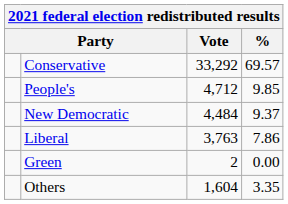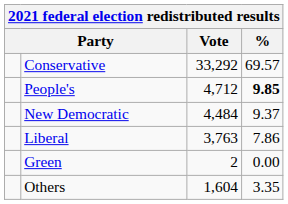(266, 89) normal -> (266, 89) bold
